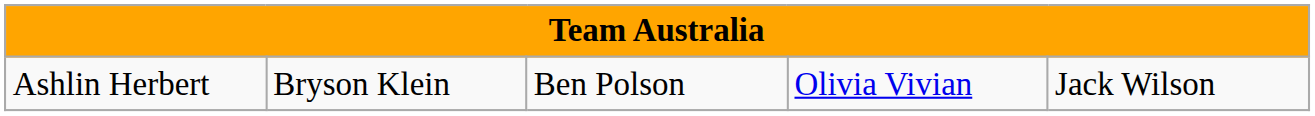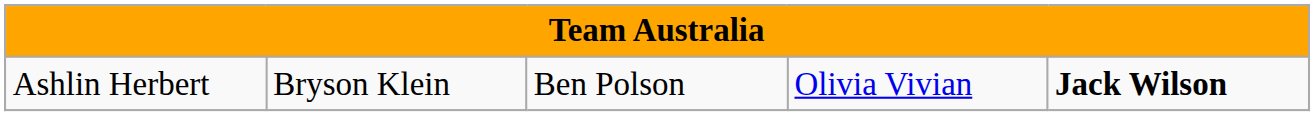(1135, 82) normal -> (1141, 82) bold
